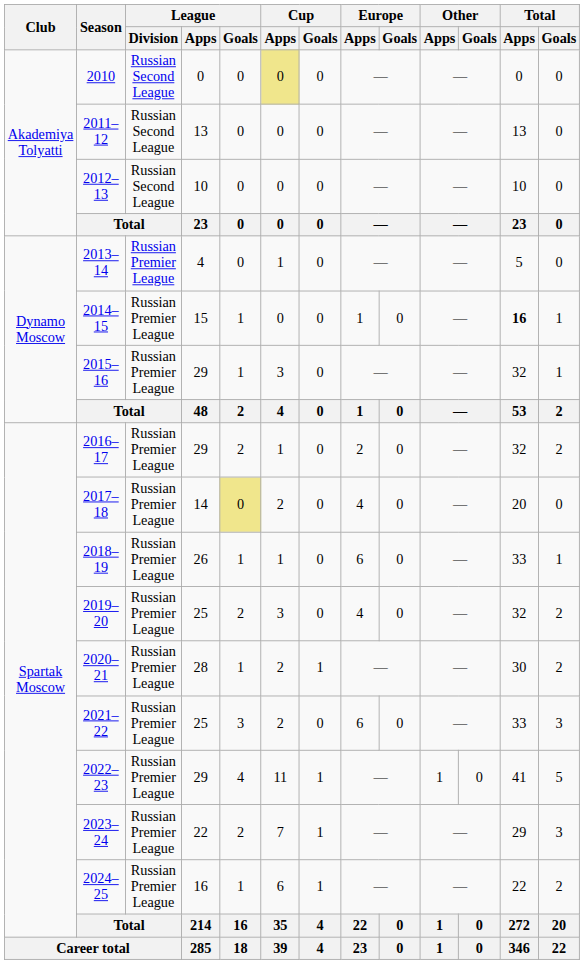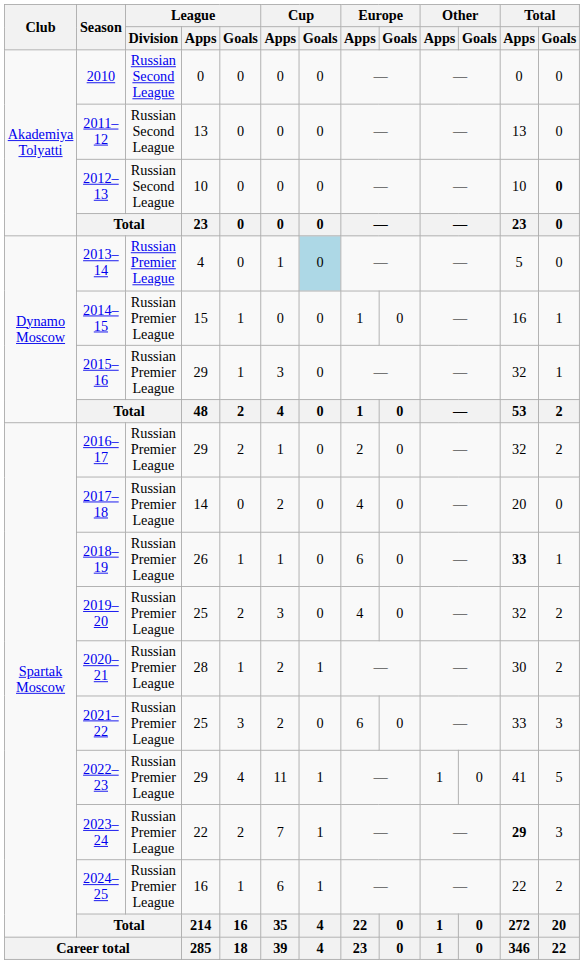(280, 76) khaki background -> (280, 76) no background
(559, 186) normal -> (559, 186) bold
(320, 263) no background -> (320, 263) lightblue background
(519, 318) bold -> (519, 318) normal
(240, 504) khaki background -> (240, 504) no background
(519, 559) normal -> (519, 559) bold
(519, 832) normal -> (519, 832) bold
